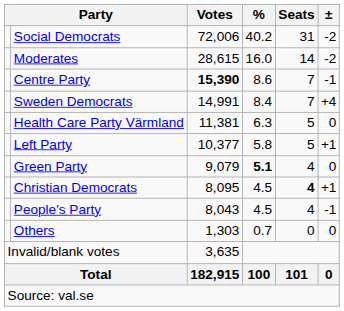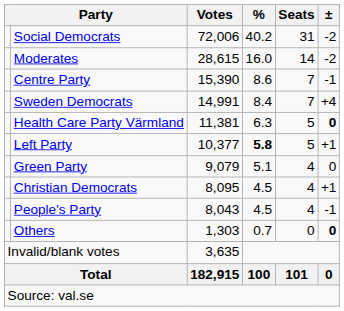(219, 79) bold -> (219, 79) normal
(333, 123) normal -> (333, 123) bold
(263, 144) normal -> (263, 144) bold
(263, 166) bold -> (263, 166) normal
(311, 187) bold -> (311, 187) normal
(333, 230) normal -> (333, 230) bold
